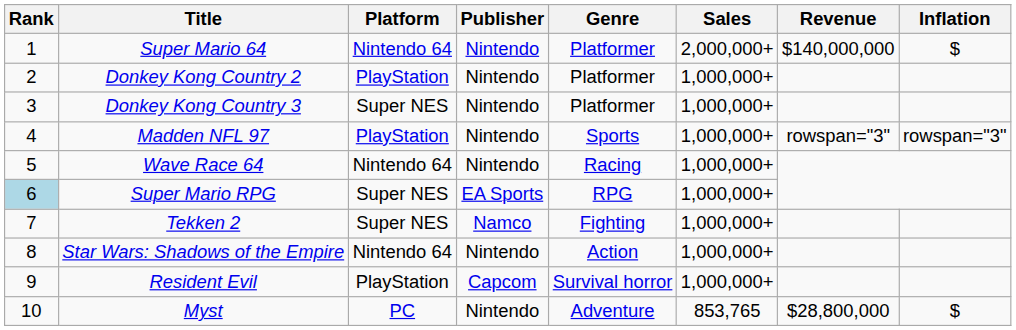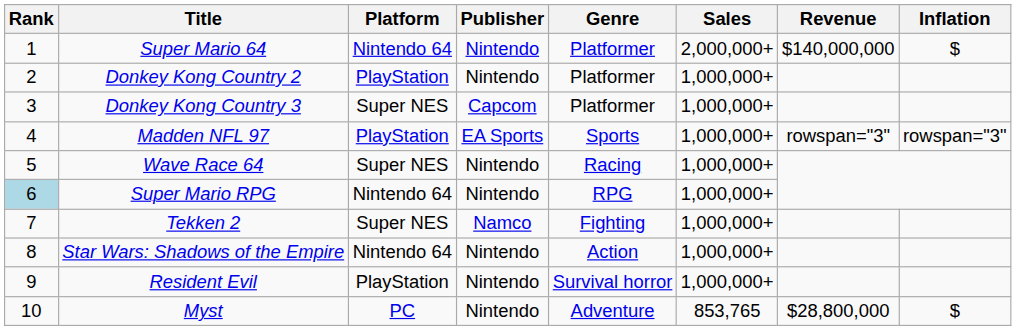(502, 106) Nintendo -> (502, 106) Capcom
(502, 135) Nintendo -> (502, 135) EA Sports
(402, 164) Nintendo 64 -> (402, 164) Super NES
(402, 194) Super NES -> (402, 194) Nintendo 64
(502, 194) EA Sports -> (502, 194) Nintendo
(502, 281) Capcom -> (502, 281) Nintendo
